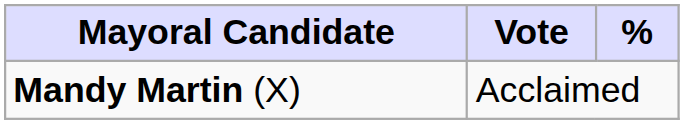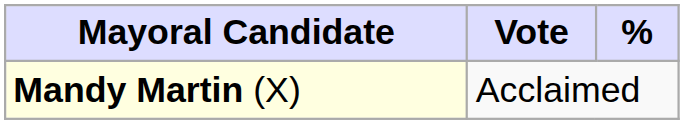(157, 89) no background -> (157, 89) lightyellow background
